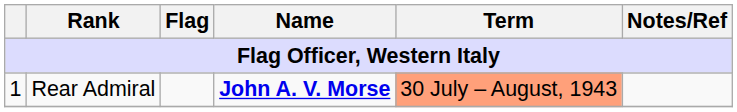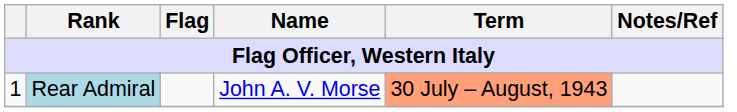(93, 89) no background -> (93, 89) lightblue background
(305, 89) bold -> (300, 89) normal
